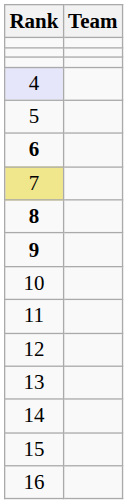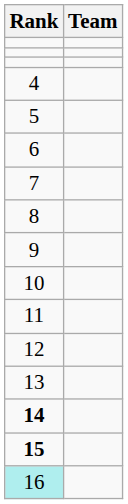(34, 83) lavender background -> (34, 83) no background
(34, 149) bold -> (34, 149) normal
(34, 183) khaki background -> (34, 183) no background
(34, 216) bold -> (34, 216) normal
(34, 249) bold -> (34, 249) normal
(34, 415) normal -> (34, 415) bold
(34, 448) normal -> (34, 448) bold
(34, 482) no background -> (34, 482) paleturquoise background
